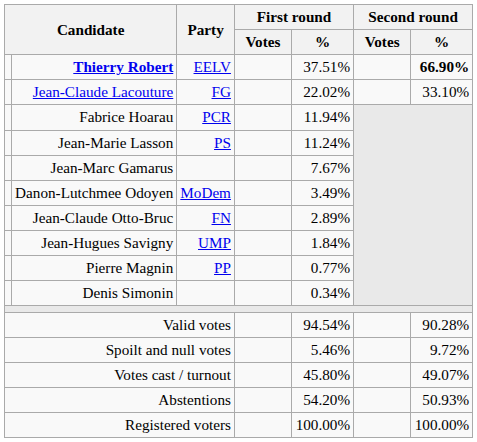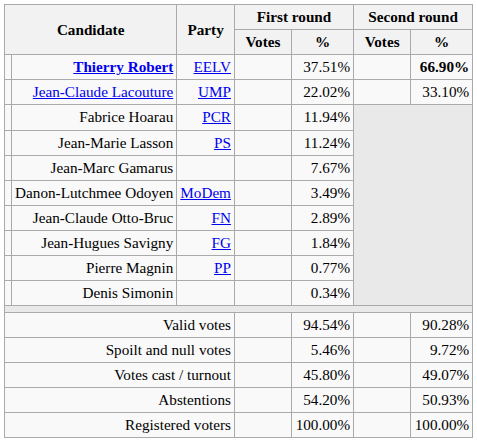(221, 92) FG -> (214, 92) UMP
(214, 242) UMP -> (221, 242) FG
